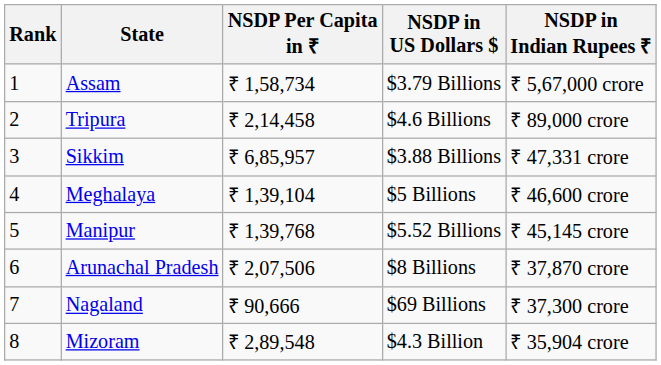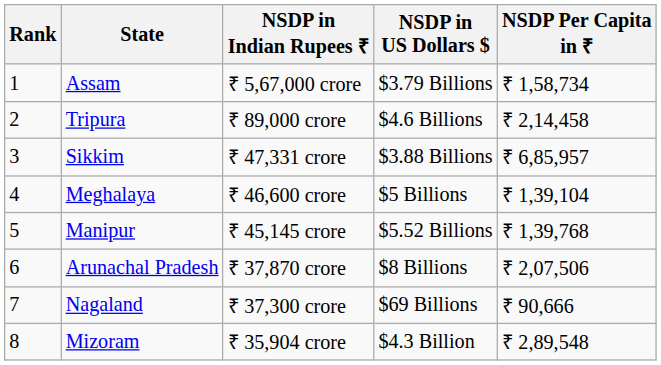columns swapped: (581, 33) <-> (303, 33)
